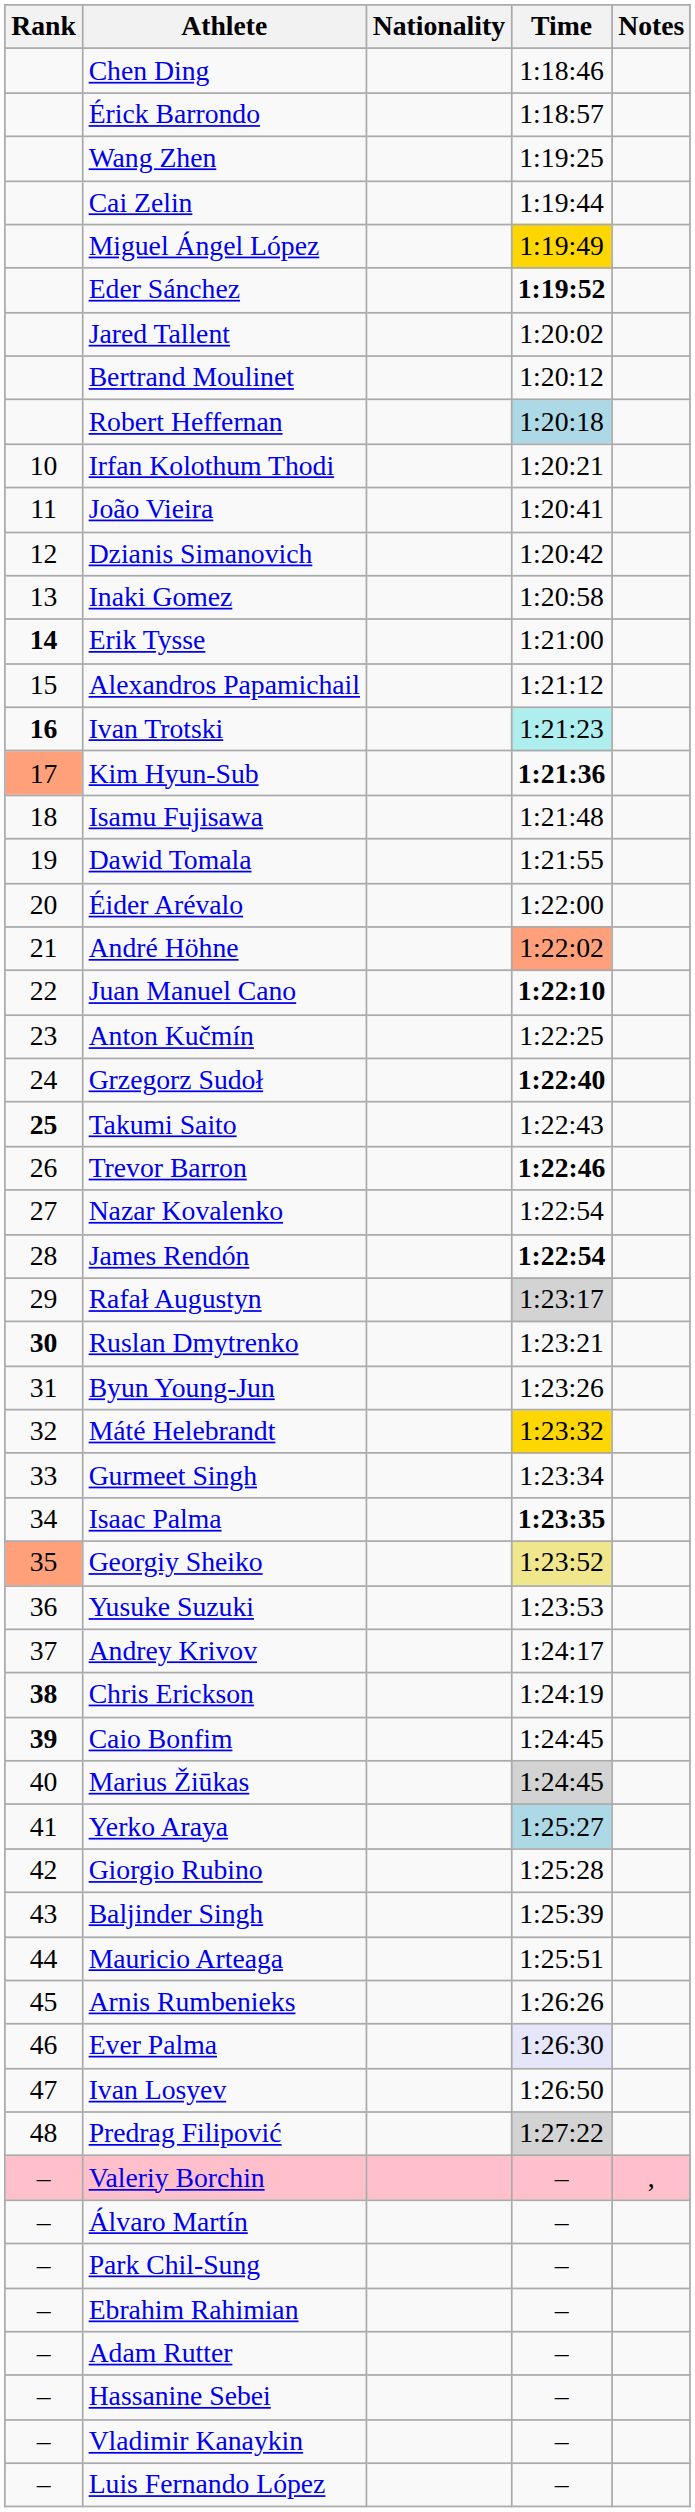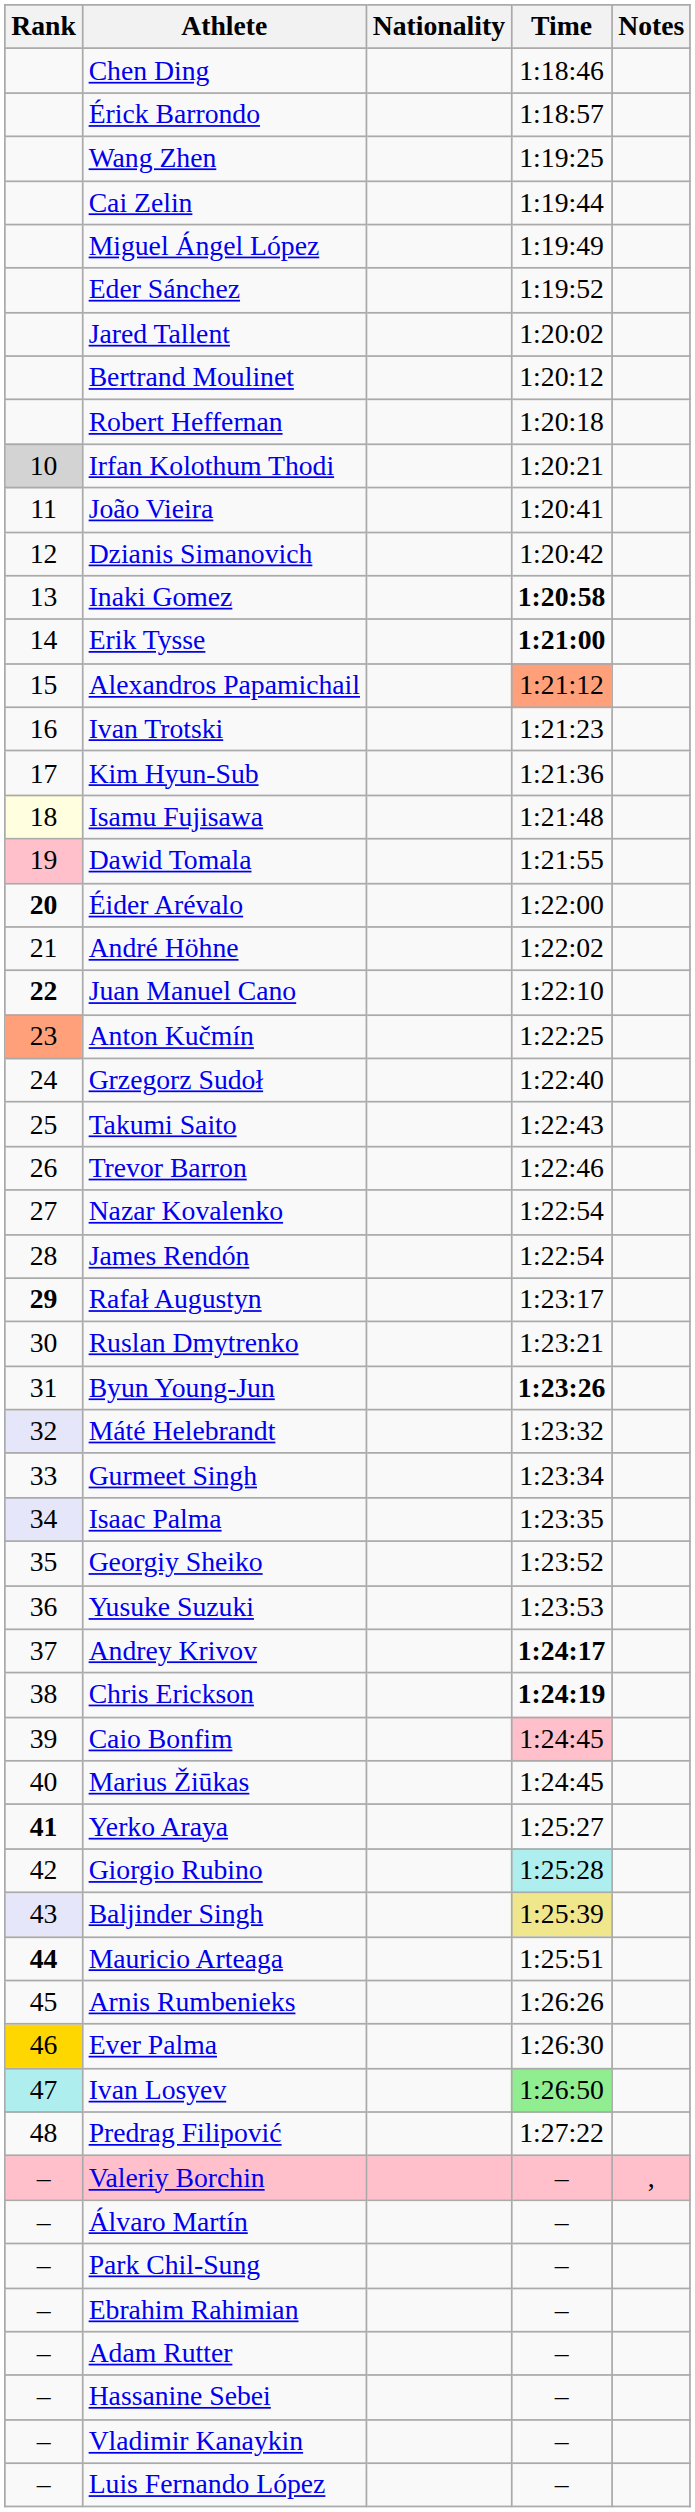(562, 245) gold background -> (562, 245) no background
(562, 289) bold -> (562, 289) normal
(562, 421) lightblue background -> (562, 421) no background
(44, 465) no background -> (44, 465) lightgrey background
(562, 597) normal -> (562, 597) bold
(44, 641) bold -> (44, 641) normal
(562, 641) normal -> (562, 641) bold
(562, 684) no background -> (562, 684) lightsalmon background
(44, 728) bold -> (44, 728) normal
(562, 728) paleturquoise background -> (562, 728) no background
(44, 772) lightsalmon background -> (44, 772) no background
(562, 772) bold -> (562, 772) normal
(44, 816) no background -> (44, 816) lightyellow background
(44, 860) no background -> (44, 860) pink background
(44, 904) normal -> (44, 904) bold
(562, 948) lightsalmon background -> (562, 948) no background
(44, 992) normal -> (44, 992) bold
(562, 992) bold -> (562, 992) normal
(44, 1036) no background -> (44, 1036) lightsalmon background
(562, 1080) bold -> (562, 1080) normal
(44, 1123) bold -> (44, 1123) normal
(562, 1167) bold -> (562, 1167) normal
(562, 1255) bold -> (562, 1255) normal
(44, 1299) normal -> (44, 1299) bold
(562, 1299) lightgrey background -> (562, 1299) no background
(44, 1343) bold -> (44, 1343) normal
(562, 1387) normal -> (562, 1387) bold
(44, 1431) no background -> (44, 1431) lavender background
(562, 1431) gold background -> (562, 1431) no background
(44, 1519) no background -> (44, 1519) lavender background
(562, 1519) bold -> (562, 1519) normal
(44, 1562) lightsalmon background -> (44, 1562) no background
(562, 1562) khaki background -> (562, 1562) no background
(562, 1650) normal -> (562, 1650) bold
(44, 1694) bold -> (44, 1694) normal
(562, 1694) normal -> (562, 1694) bold
(44, 1738) bold -> (44, 1738) normal
(562, 1738) no background -> (562, 1738) pink background
(562, 1782) lightgrey background -> (562, 1782) no background
(44, 1826) normal -> (44, 1826) bold
(562, 1826) lightblue background -> (562, 1826) no background
(562, 1870) no background -> (562, 1870) paleturquoise background
(44, 1914) no background -> (44, 1914) lavender background
(562, 1914) no background -> (562, 1914) khaki background
(44, 1957) normal -> (44, 1957) bold
(44, 2045) no background -> (44, 2045) gold background
(562, 2045) lavender background -> (562, 2045) no background
(44, 2089) no background -> (44, 2089) paleturquoise background
(562, 2089) no background -> (562, 2089) lightgreen background
(562, 2133) lightgrey background -> (562, 2133) no background
